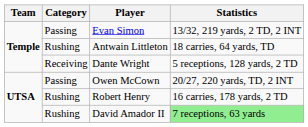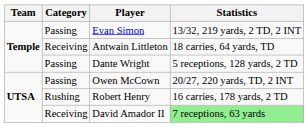(62, 46) Rushing -> (66, 46) Receiving
(66, 63) Receiving -> (61, 63) Passing
(62, 113) Rushing -> (66, 113) Receiving
